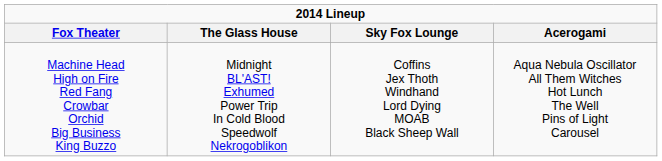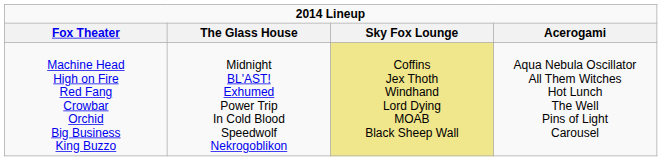(412, 99) no background -> (412, 99) khaki background
